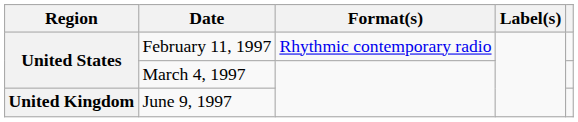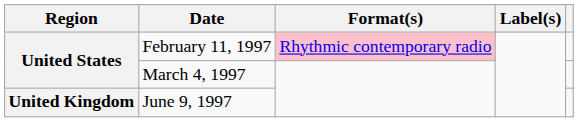(385, 46) no background -> (385, 46) pink background
